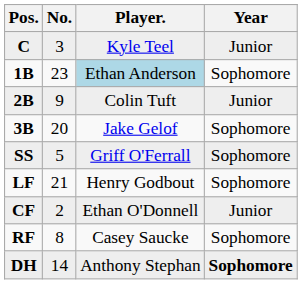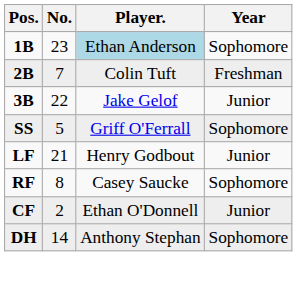- row: (24, 45)
(59, 100) 9 -> (59, 73) 7
(251, 100) Junior -> (248, 73) Freshman
(59, 127) 20 -> (59, 100) 22
(251, 127) Sophomore -> (248, 100) Junior
(251, 182) Sophomore -> (248, 155) Junior
rows swapped: (24, 210) <-> (24, 237)
(251, 264) bold -> (248, 237) normal
